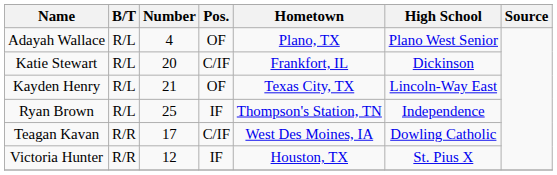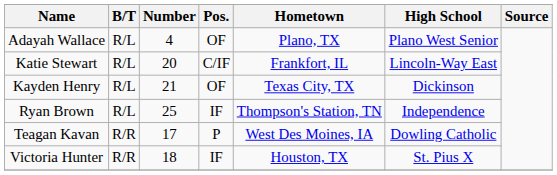(443, 63) Dickinson -> (443, 63) Lincoln-Way East
(443, 87) Lincoln-Way East -> (443, 87) Dickinson
(216, 134) C/IF -> (216, 134) P
(169, 157) 12 -> (169, 157) 18
